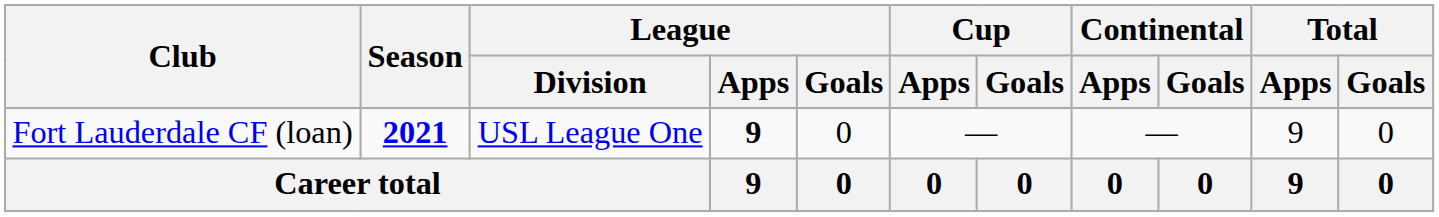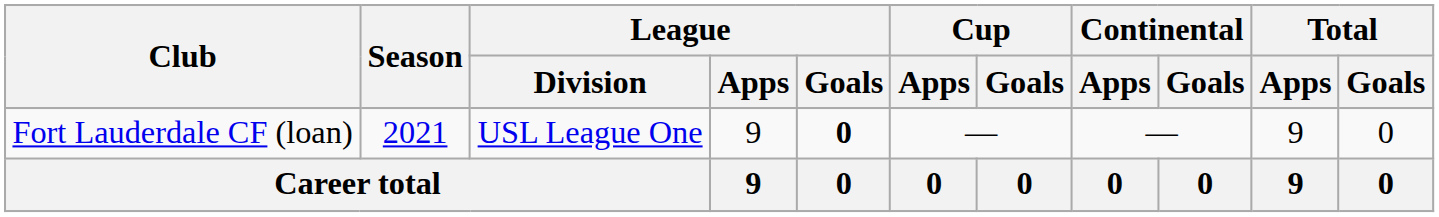(415, 132) bold -> (415, 132) normal
(753, 132) bold -> (753, 132) normal
(844, 132) normal -> (844, 132) bold
